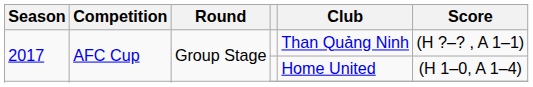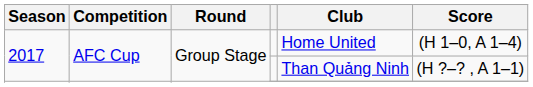(345, 42) Than Quảng Ninh -> (329, 42) Home United
(470, 42) (H ?–? , A 1–1) -> (470, 42) (H 1–0, A 1–4)
(329, 68) Home United -> (345, 68) Than Quảng Ninh
(470, 68) (H 1–0, A 1–4) -> (470, 68) (H ?–? , A 1–1)
